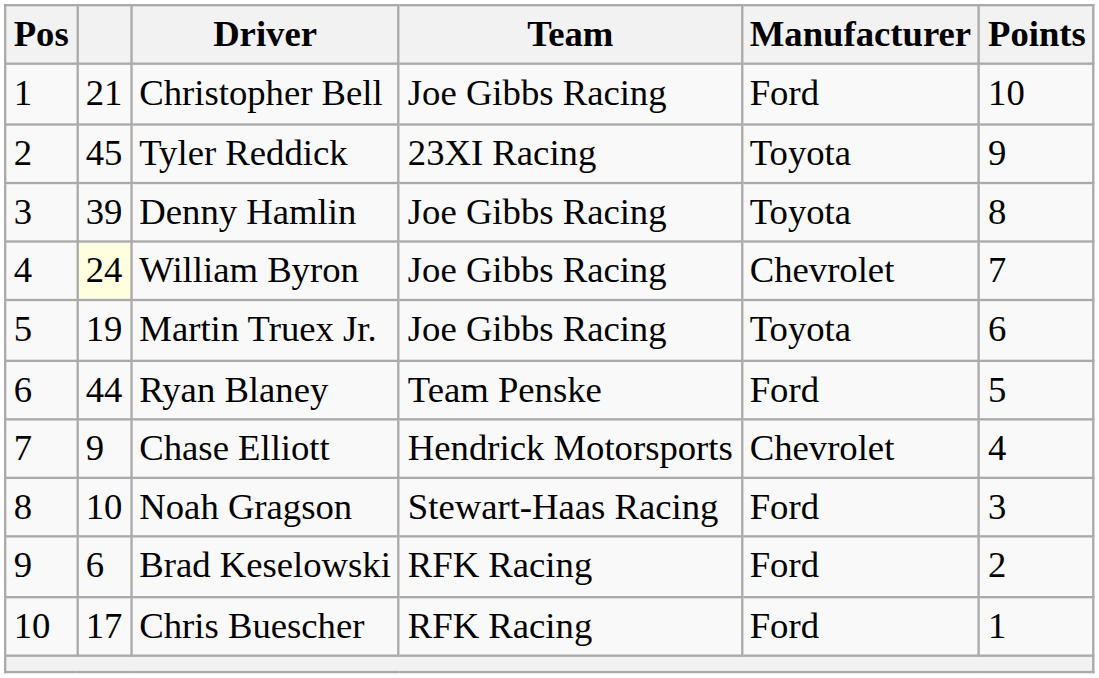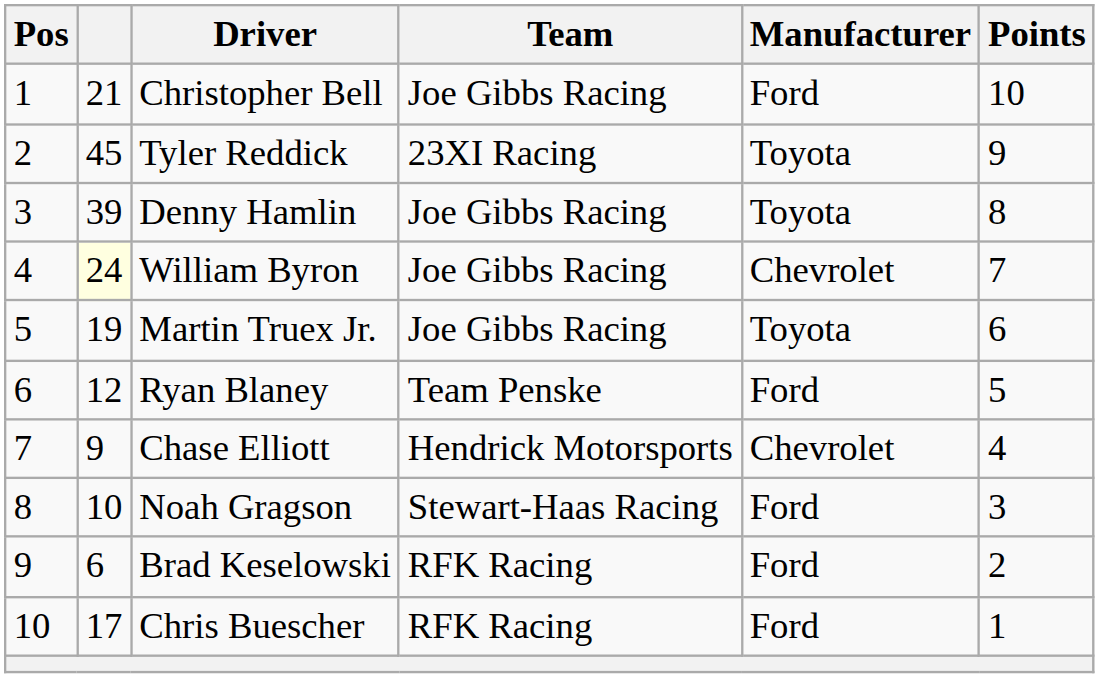(104, 388) 44 -> (104, 388) 12
